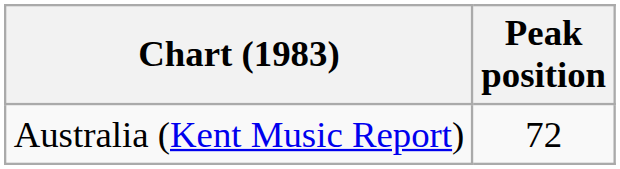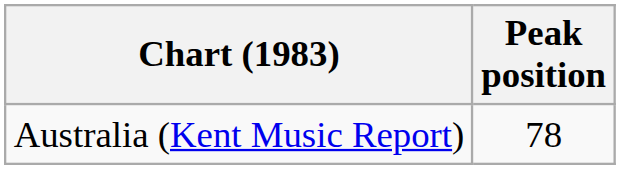(544, 133) 72 -> (544, 133) 78
